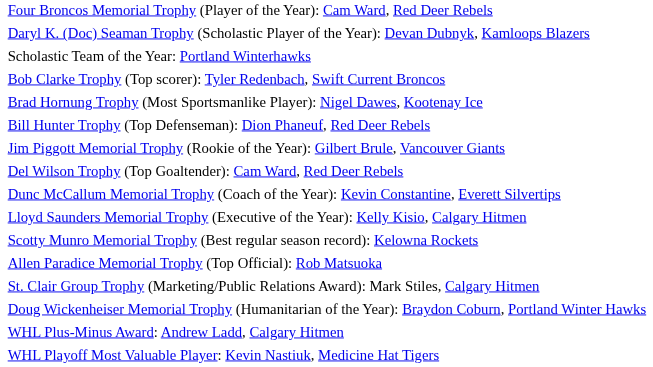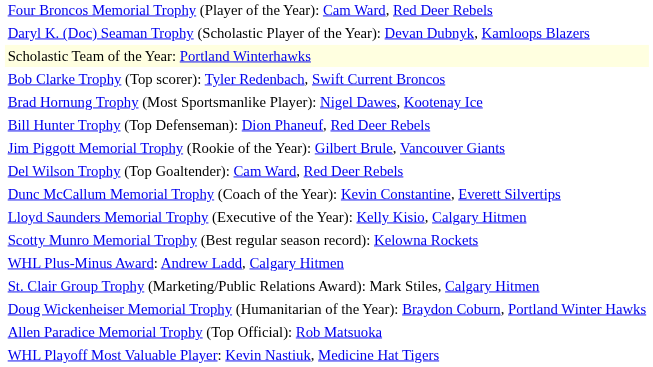(159, 56) no background -> (159, 56) lightyellow background
(195, 262) Allen Paradice Memorial Trophy (Top Official): Rob Matsuoka -> (176, 262) WHL Plus-Minus Award: Andrew Ladd, Calgary Hitmen
(176, 332) WHL Plus-Minus Award: Andrew Ladd, Calgary Hitmen -> (195, 332) Allen Paradice Memorial Trophy (Top Official): Rob Matsuoka
